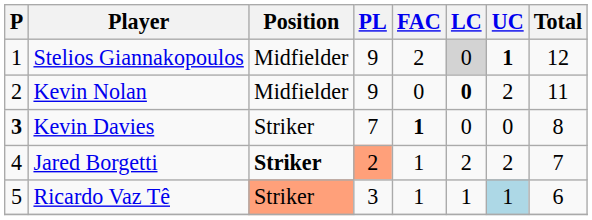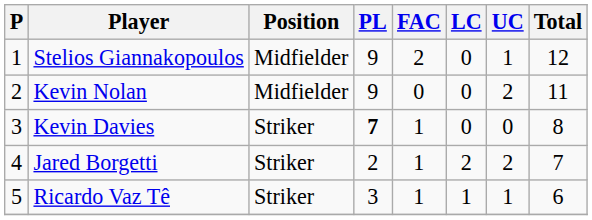(466, 57) lightgrey background -> (466, 57) no background
(508, 57) bold -> (508, 57) normal
(466, 92) bold -> (466, 92) normal
(17, 127) bold -> (17, 127) normal
(373, 127) normal -> (373, 127) bold
(419, 127) bold -> (419, 127) normal
(288, 162) bold -> (284, 162) normal
(373, 162) lightsalmon background -> (373, 162) no background
(284, 197) lightsalmon background -> (284, 197) no background
(508, 197) lightblue background -> (508, 197) no background
